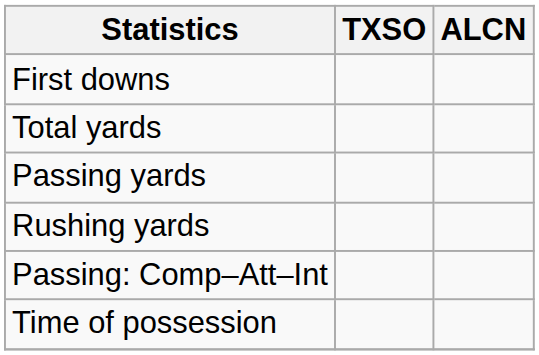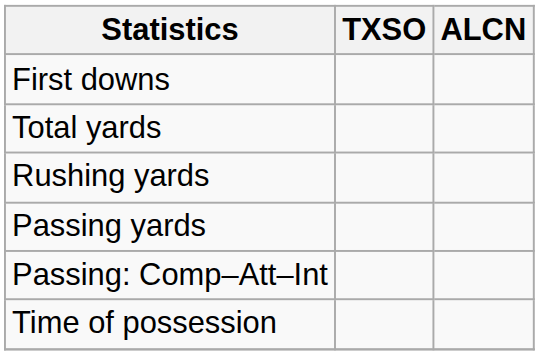rows swapped: (111, 225) <-> (109, 176)
